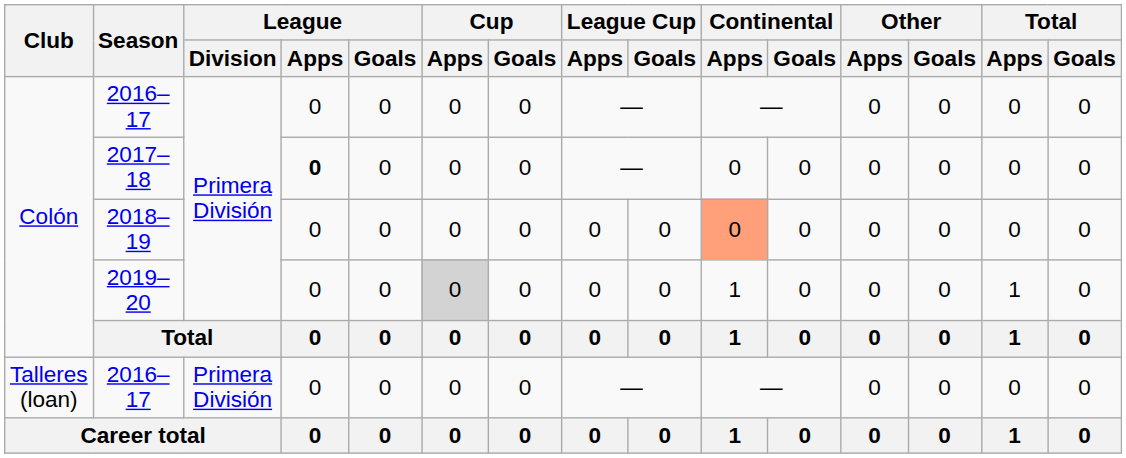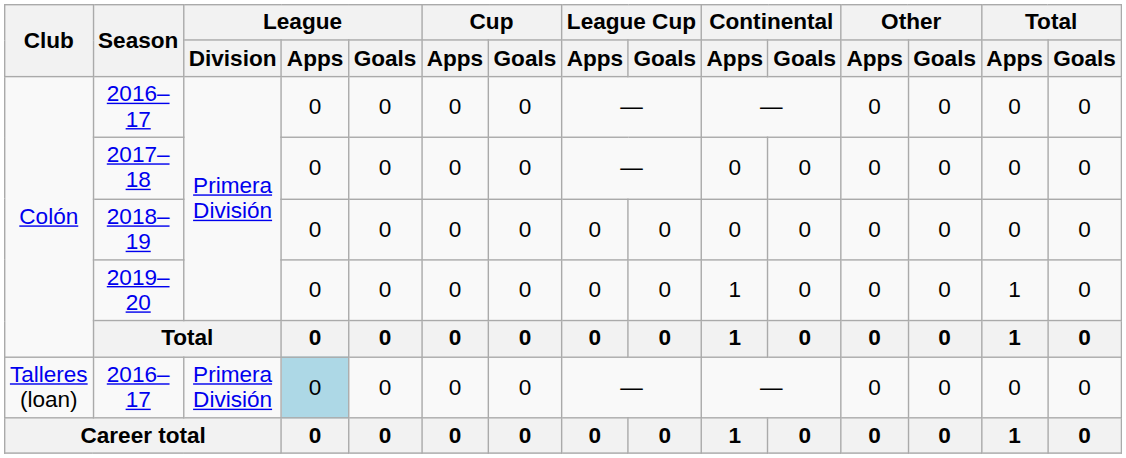(315, 167) bold -> (315, 167) normal
(735, 228) lightsalmon background -> (735, 228) no background
(455, 290) lightgrey background -> (455, 290) no background
(315, 387) no background -> (315, 387) lightblue background
